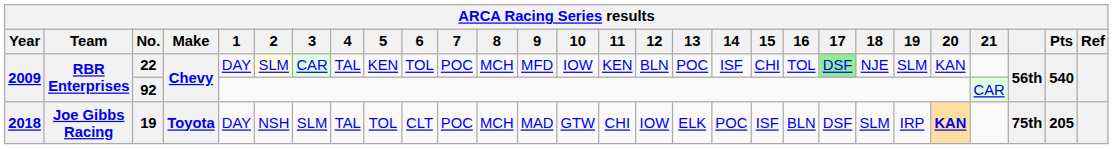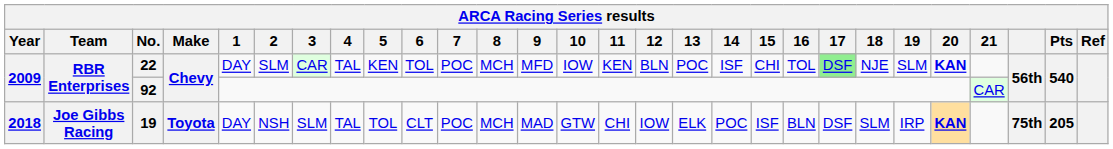(274, 65) lightyellow background -> (274, 65) no background
(950, 65) normal -> (950, 65) bold
